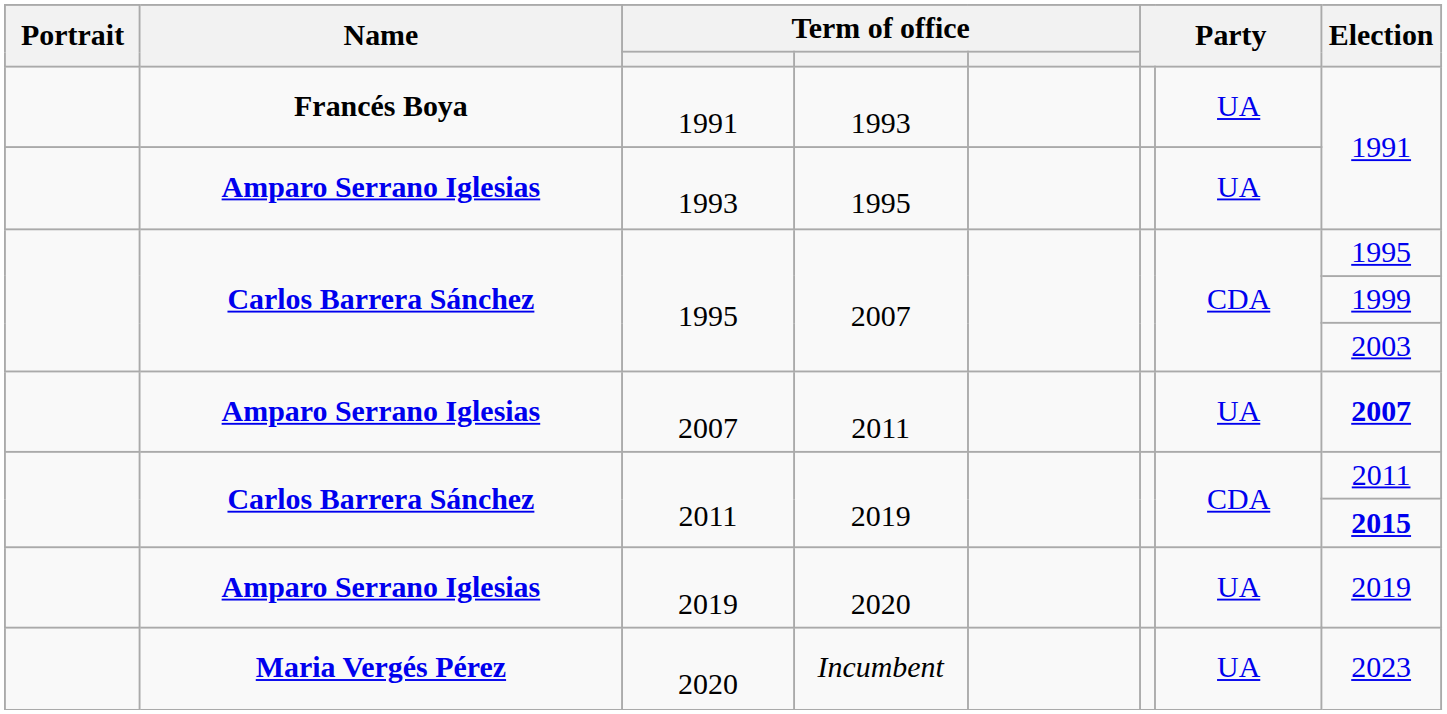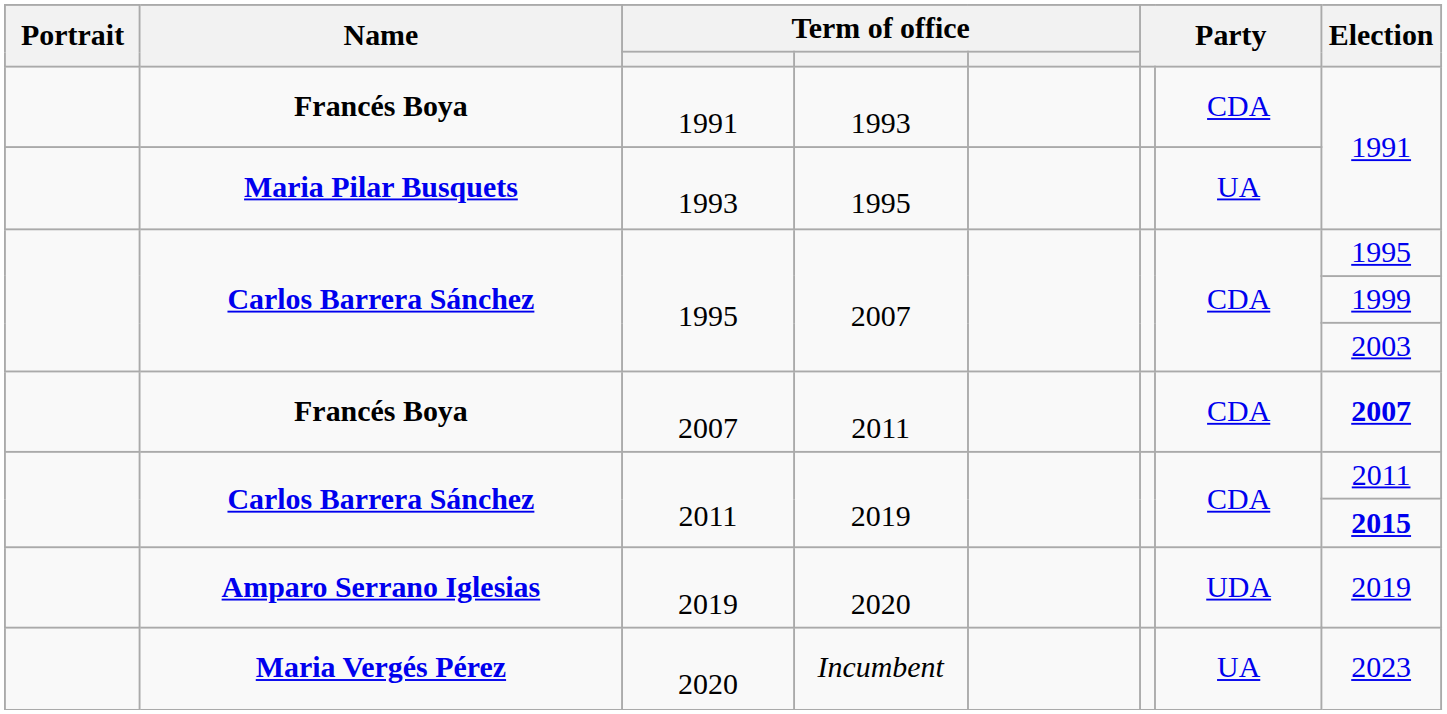(1239, 106) UA -> (1239, 106) CDA
(381, 187) Amparo Serrano Iglesias -> (381, 187) Maria Pilar Busquets
(381, 410) Amparo Serrano Iglesias -> (381, 410) Francés Boya
(1239, 410) UA -> (1239, 410) CDA
(1239, 586) UA -> (1239, 586) UDA
